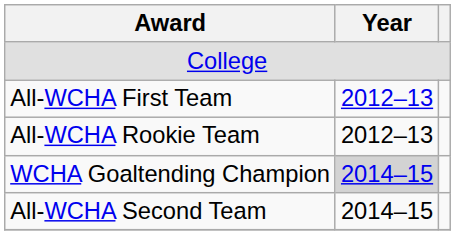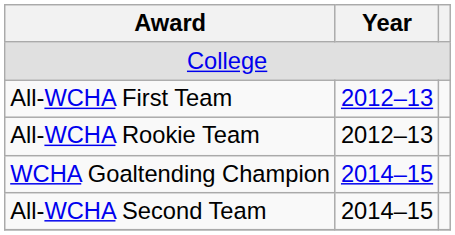(387, 173) lightgrey background -> (387, 173) no background
